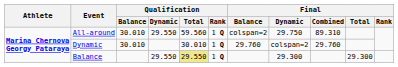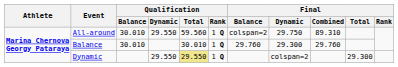(88, 45) Dynamic -> (88, 45) Balance
(290, 45) colspan=2 -> (290, 45) 29.300
(88, 56) Balance -> (88, 56) Dynamic
(290, 56) 29.300 -> (290, 56) colspan=2
